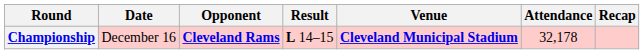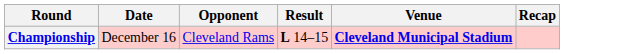- column: (558, 15)
(231, 37) bold -> (228, 37) normal
